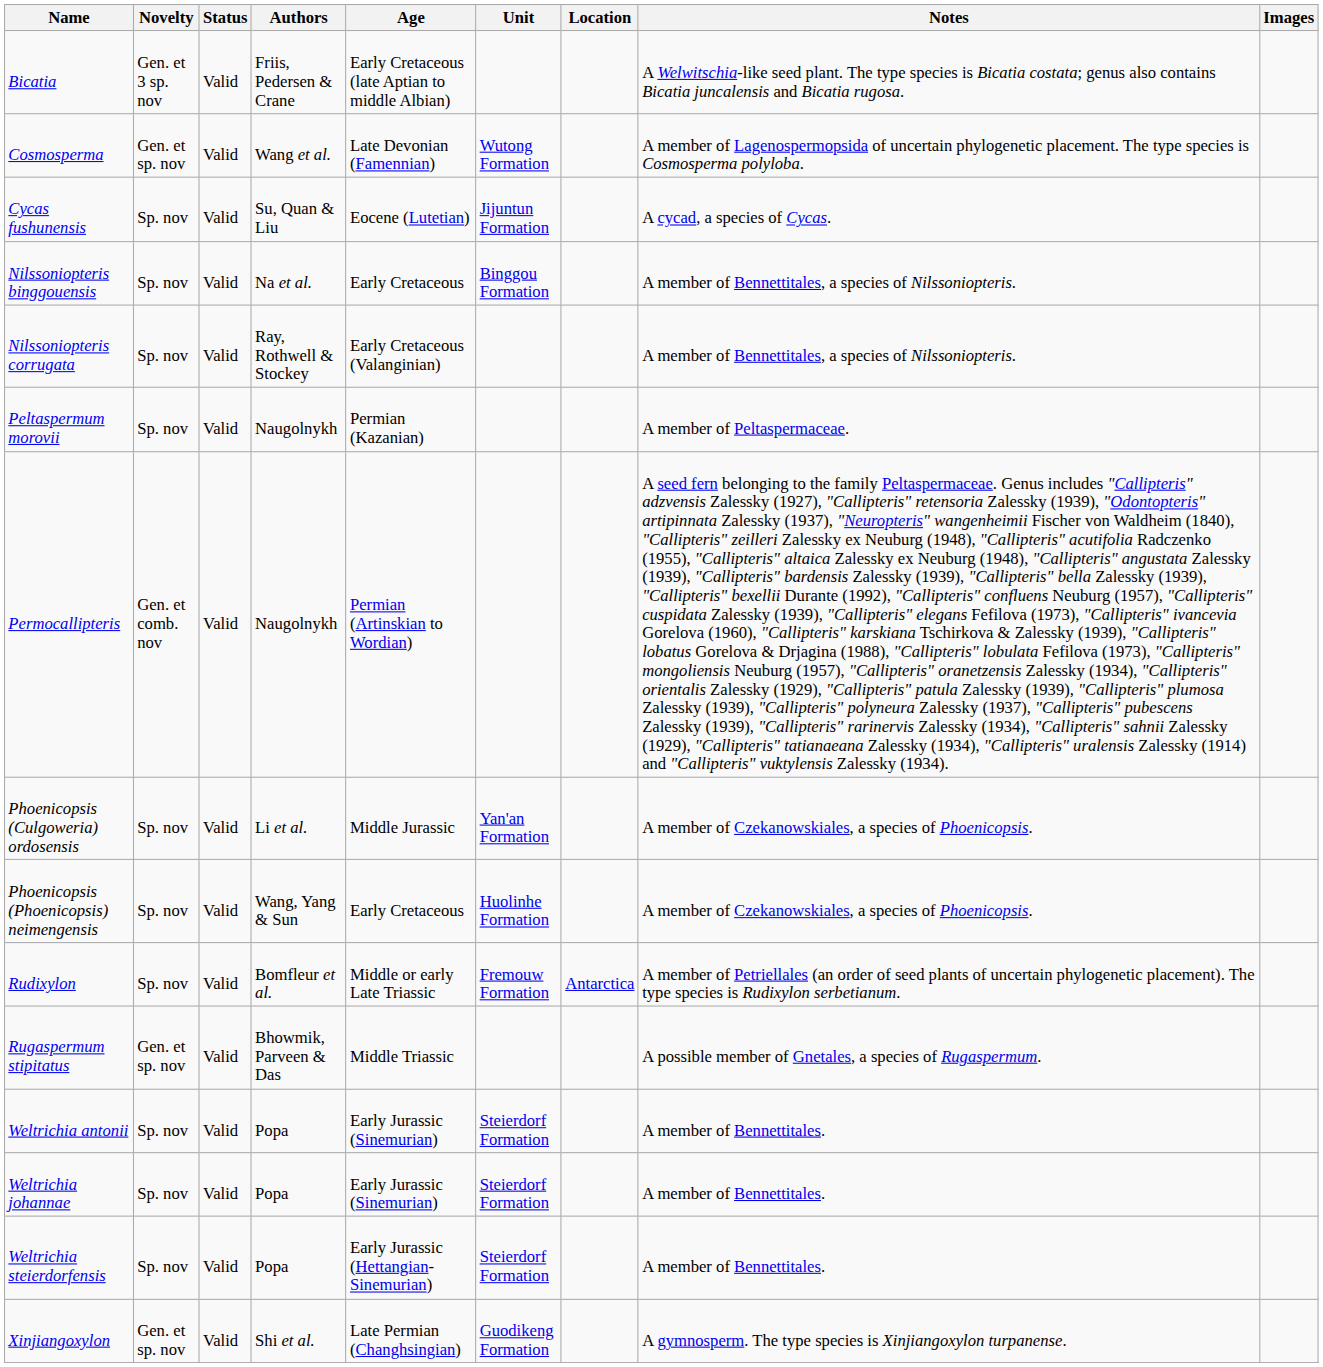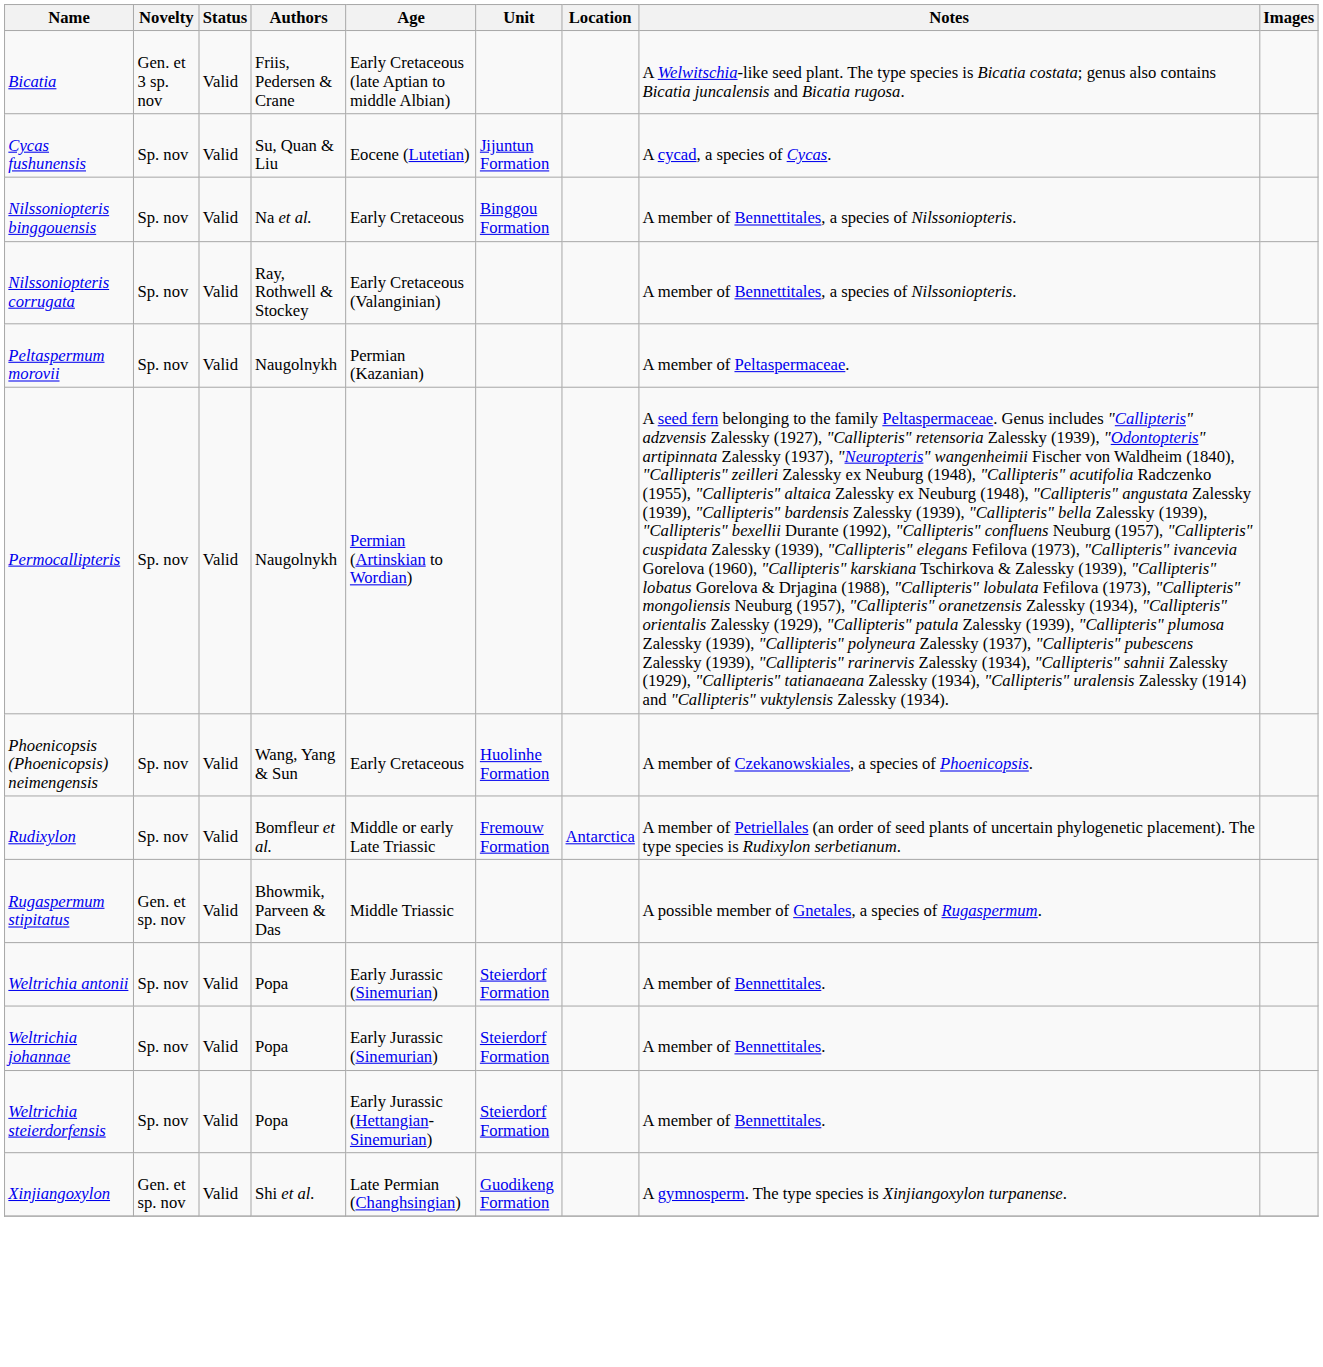- row: (56, 154)
(161, 623) Gen. et comb. nov -> (163, 559) Sp. nov
- row: (53, 827)
